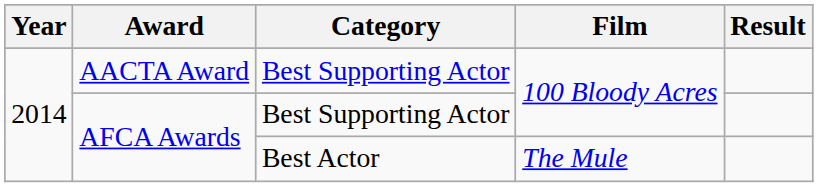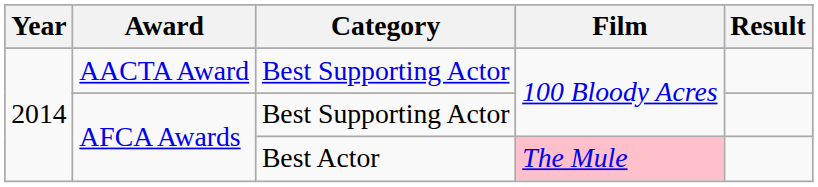(575, 158) no background -> (575, 158) pink background
